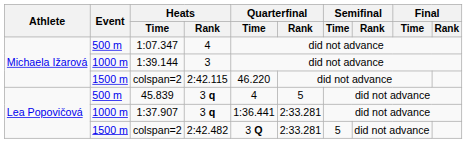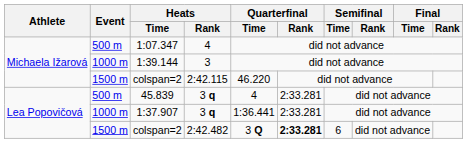(300, 96) 5 -> (301, 96) 2:33.281
(300, 130) normal -> (301, 130) bold
(338, 130) 5 -> (338, 130) 6
